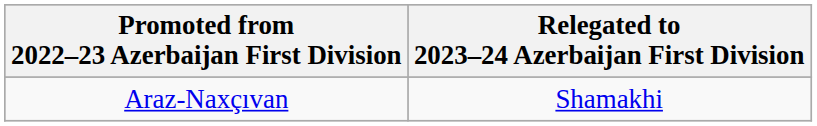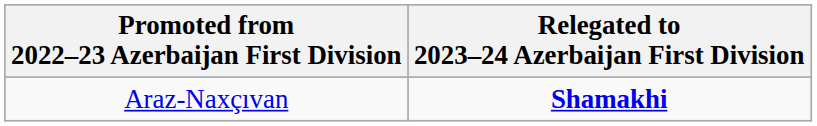(609, 98) normal -> (609, 98) bold
